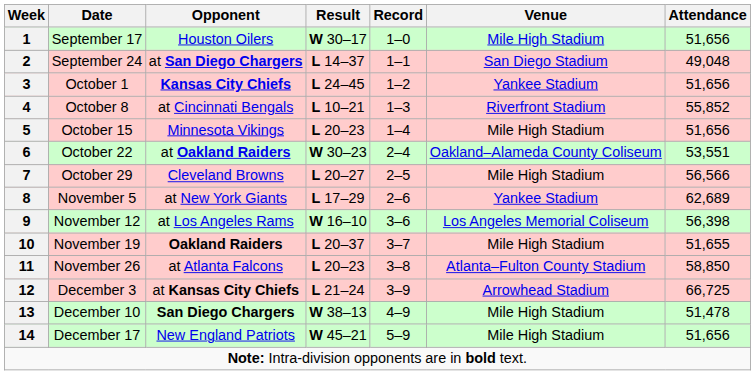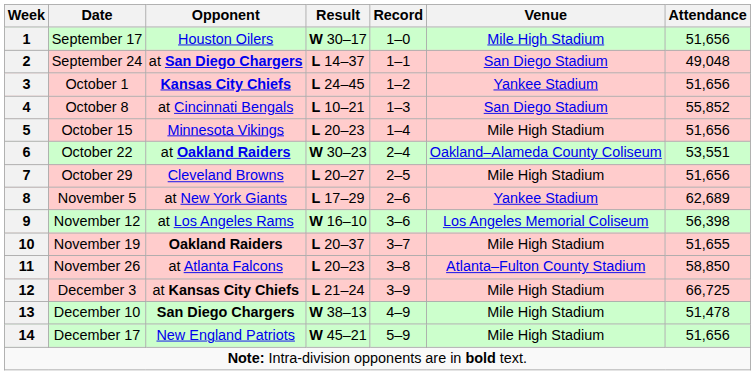(546, 107) Riverfront Stadium -> (546, 107) San Diego Stadium
(708, 175) 56,566 -> (708, 175) 51,656
(546, 289) Arrowhead Stadium -> (546, 289) Mile High Stadium
